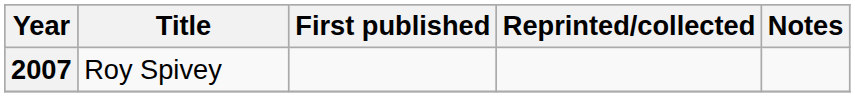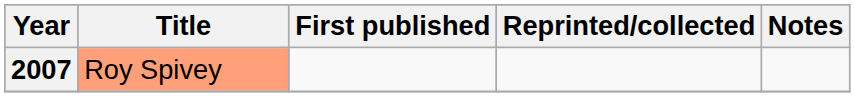(153, 69) no background -> (153, 69) lightsalmon background
